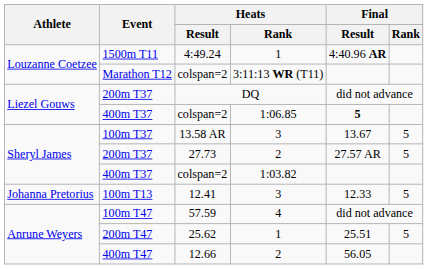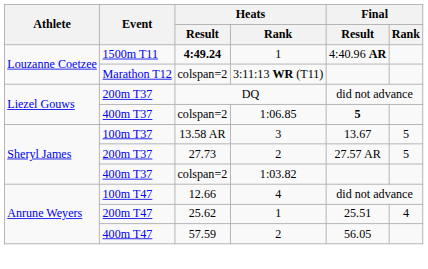(202, 54) normal -> (202, 54) bold
- row: (127, 194)
(202, 214) 57.59 -> (202, 194) 12.66
(406, 234) 5 -> (406, 214) 4
(202, 254) 12.66 -> (202, 234) 57.59
